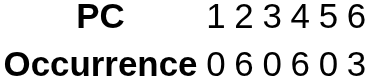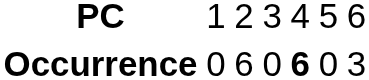(300, 64) normal -> (300, 64) bold
